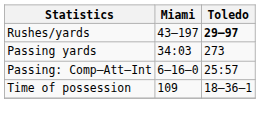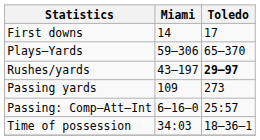+ row: (45, 33)
+ row: (45, 51)
(174, 51) 34:03 -> (168, 89) 109
(168, 89) 109 -> (174, 126) 34:03
